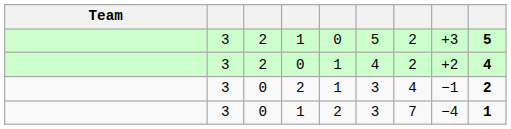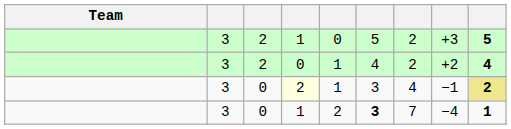(300, 88) no background -> (300, 88) lightyellow background
(487, 88) no background -> (487, 88) khaki background
(375, 112) normal -> (375, 112) bold
